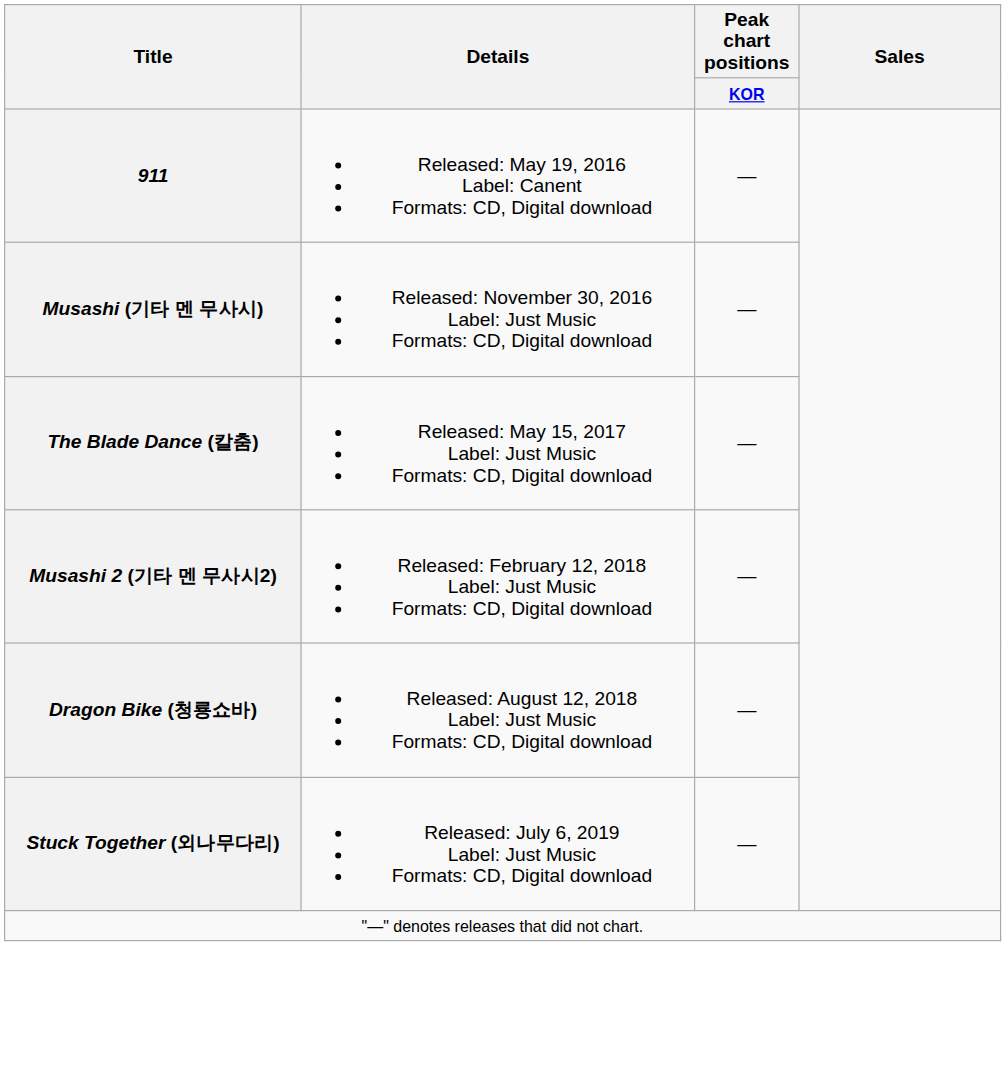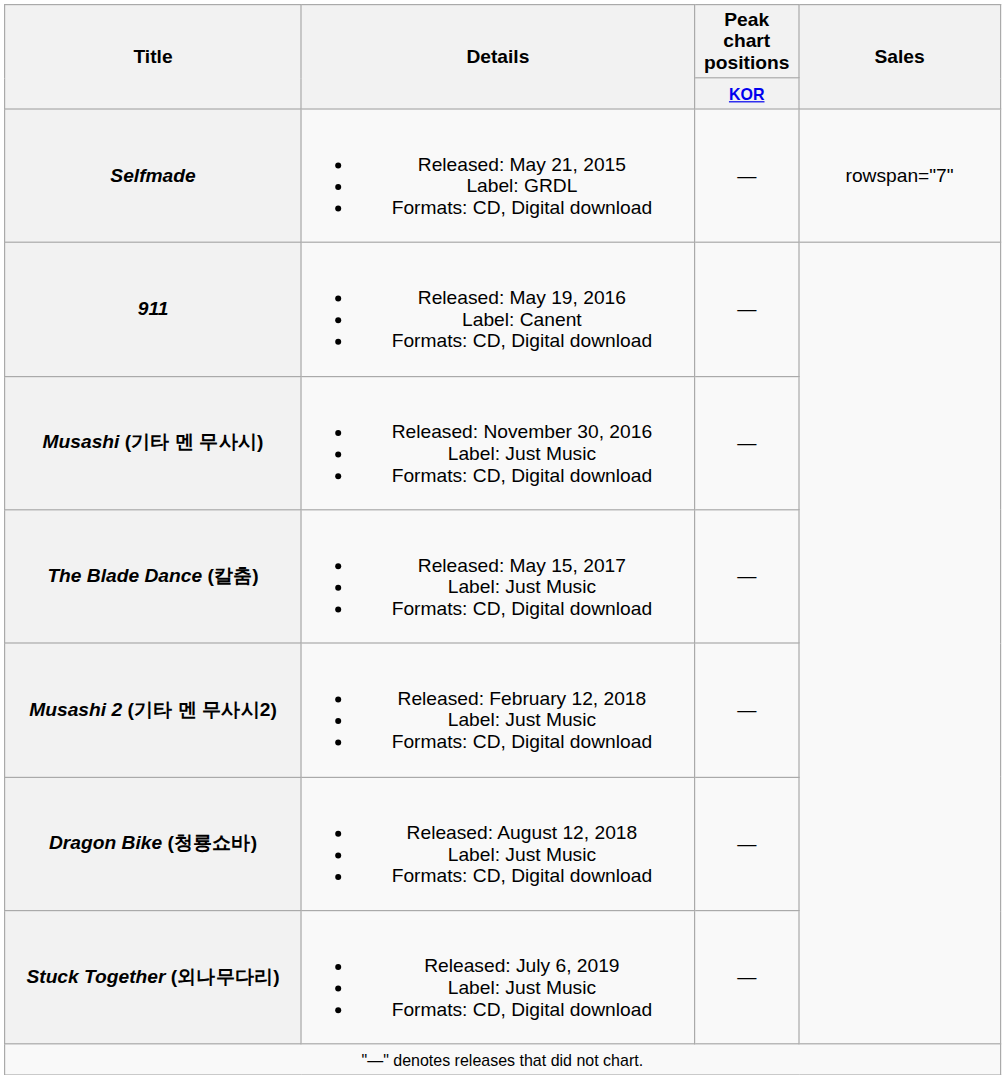+ row: (153, 175)
